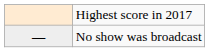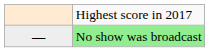(139, 36) no background -> (139, 36) lightgreen background
